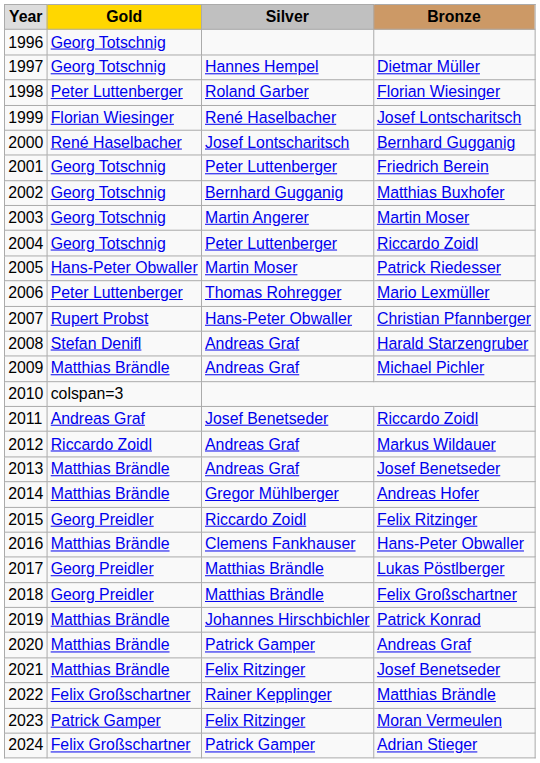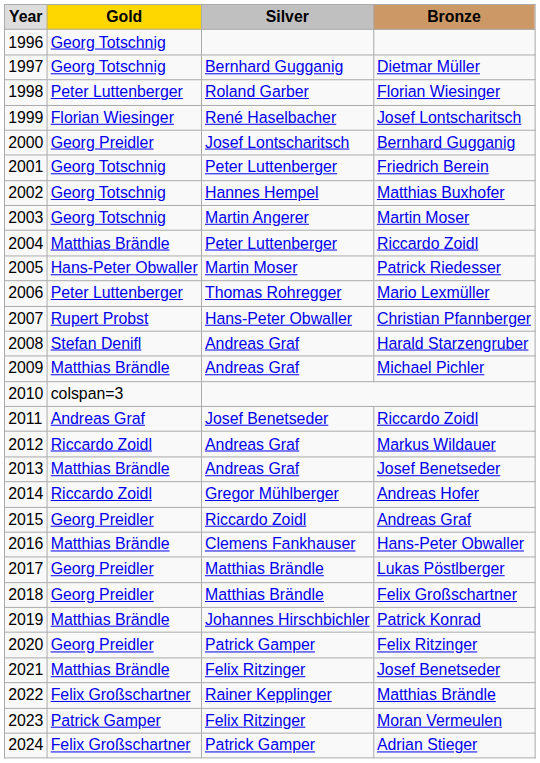(262, 67) Hannes Hempel -> (274, 67) Bernhard Gugganig
(116, 142) René Haselbacher -> (102, 142) Georg Preidler
(274, 192) Bernhard Gugganig -> (262, 192) Hannes Hempel
(108, 243) Georg Totschnig -> (110, 243) Matthias Brändle
(110, 494) Matthias Brändle -> (101, 494) Riccardo Zoidl
(427, 519) Felix Ritzinger -> (424, 519) Andreas Graf
(110, 645) Matthias Brändle -> (102, 645) Georg Preidler
(424, 645) Andreas Graf -> (427, 645) Felix Ritzinger
